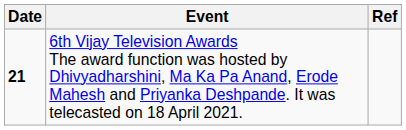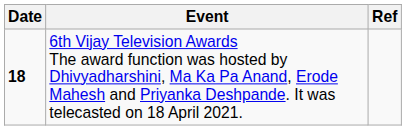(17, 77) 21 -> (17, 77) 18
